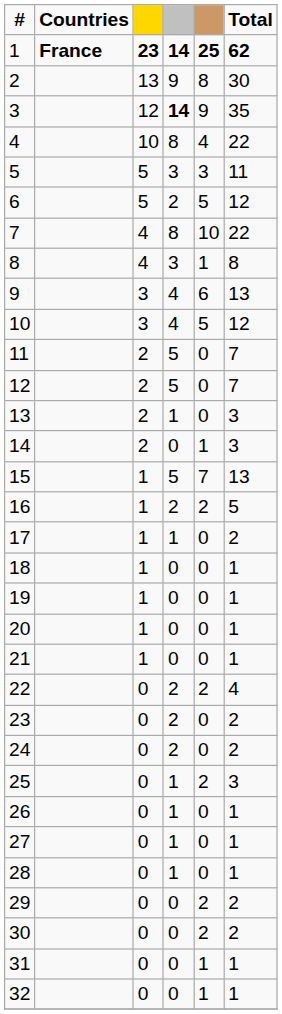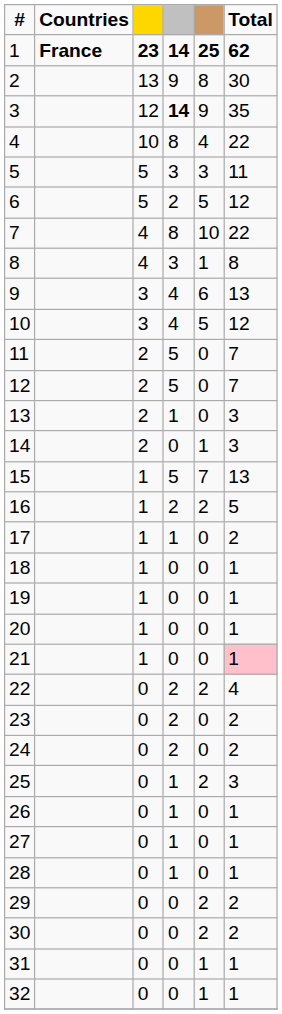(234, 659) no background -> (234, 659) pink background
